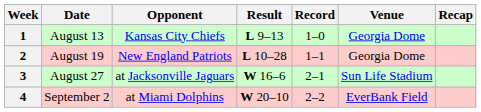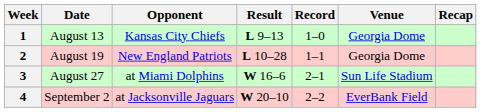(175, 76) at Jacksonville Jaguars -> (175, 76) at Miami Dolphins
(175, 96) at Miami Dolphins -> (175, 96) at Jacksonville Jaguars
